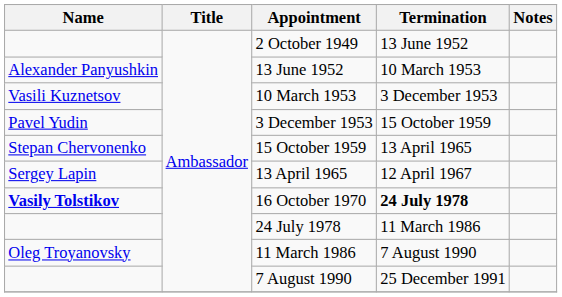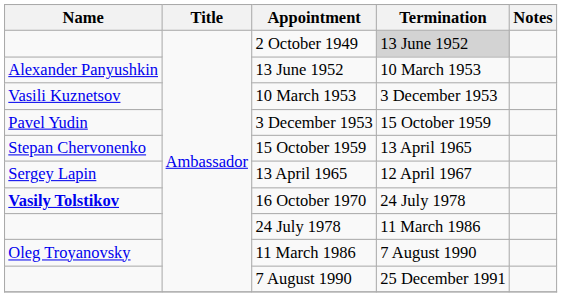(424, 43) no background -> (424, 43) lightgrey background
(424, 200) bold -> (423, 200) normal
